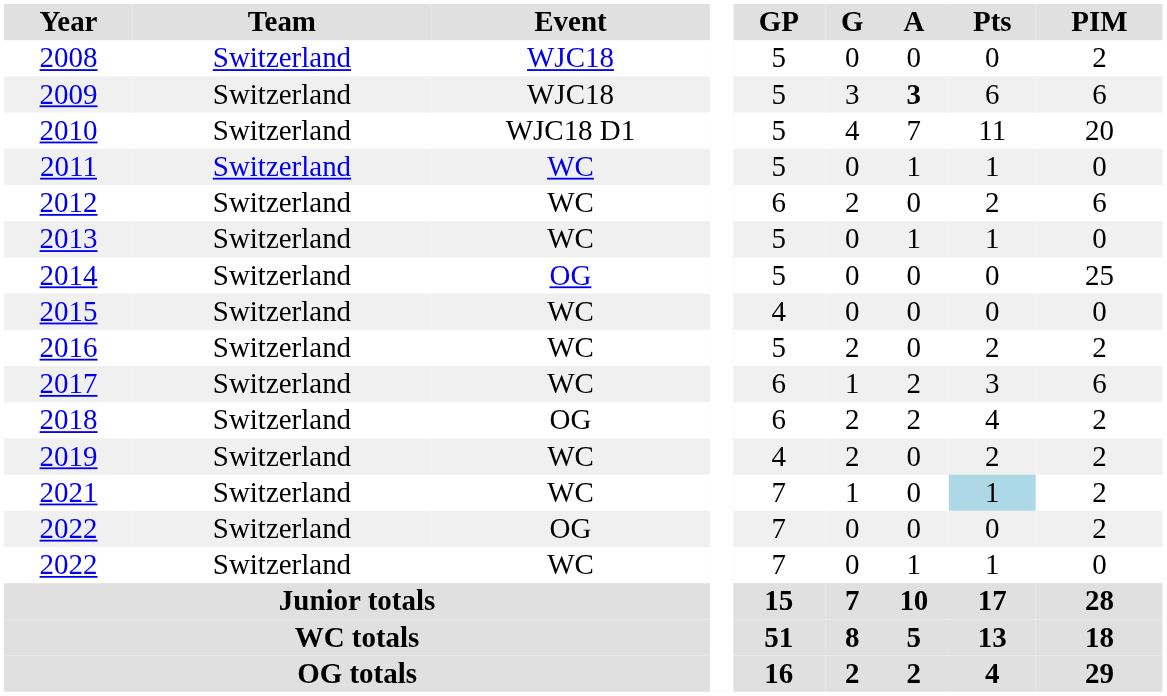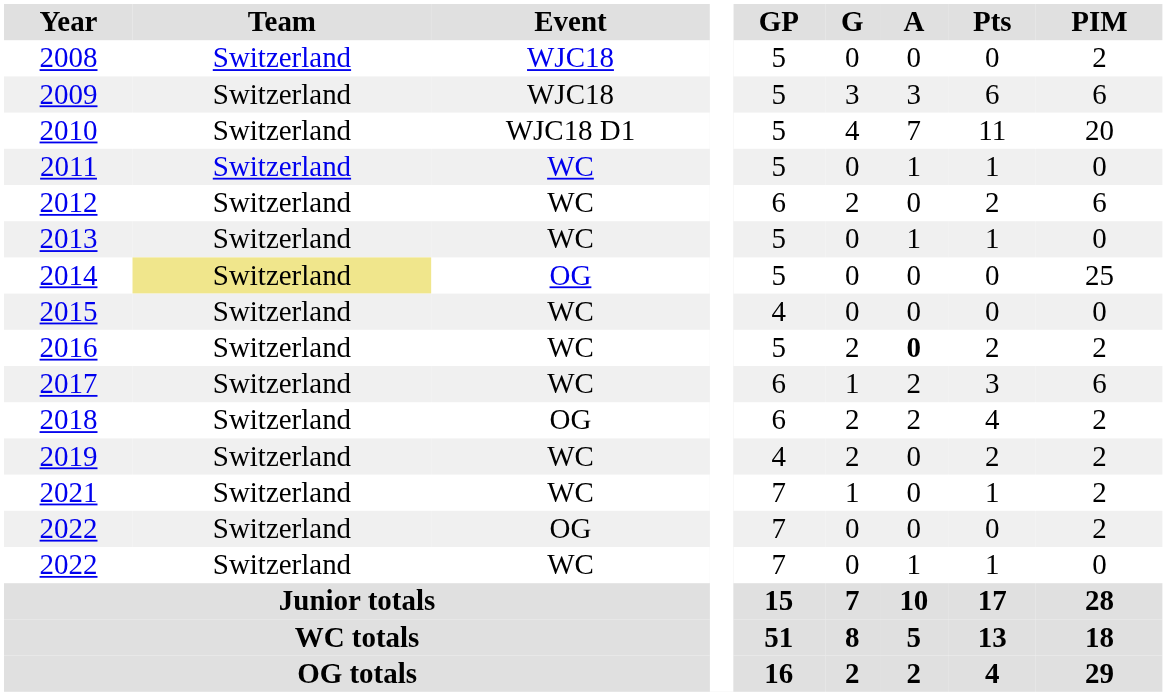(914, 94) bold -> (914, 94) normal
(282, 275) no background -> (282, 275) khaki background
(914, 347) normal -> (914, 347) bold
(992, 492) lightblue background -> (992, 492) no background
